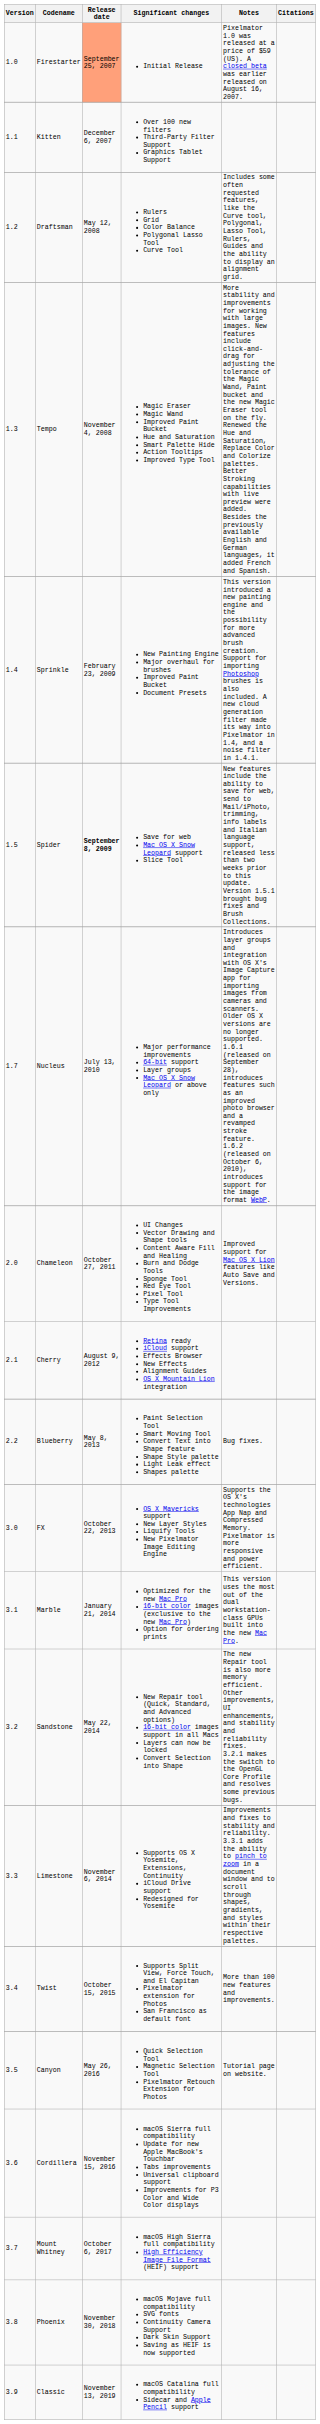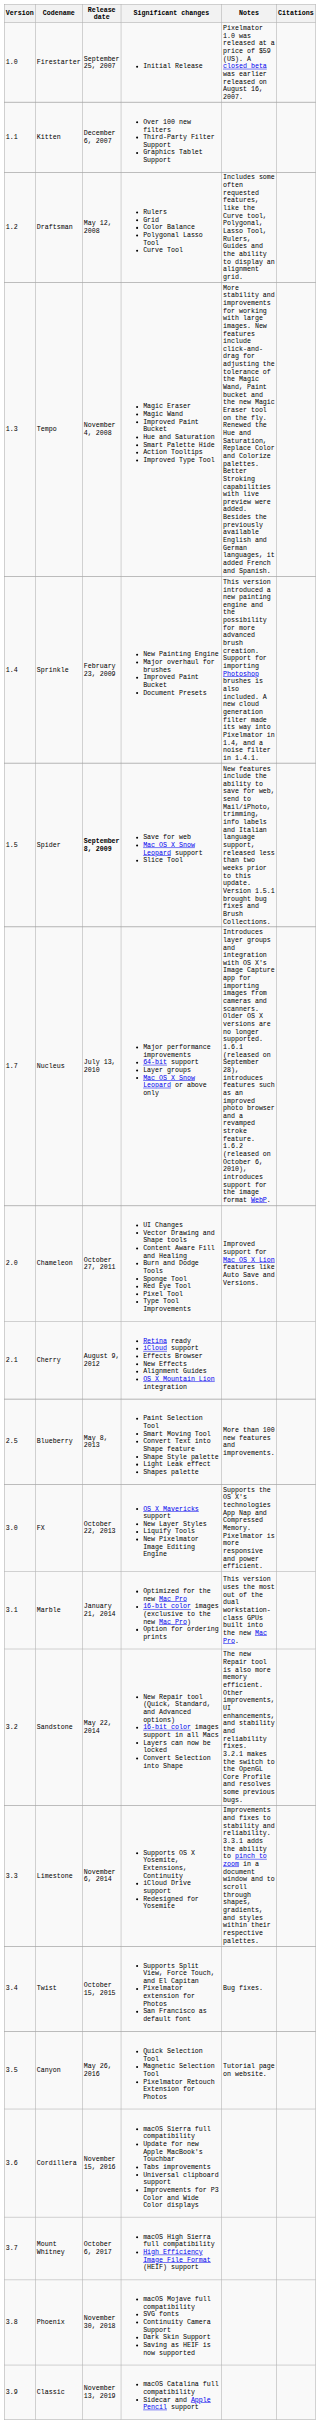(102, 63) lightsalmon background -> (102, 63) no background
(12, 1442) 2.2 -> (12, 1442) 2.5
(243, 1442) Bug fixes. -> (249, 1442) More than 100 new features and improvements.
(249, 1989) More than 100 new features and improvements. -> (243, 1989) Bug fixes.
